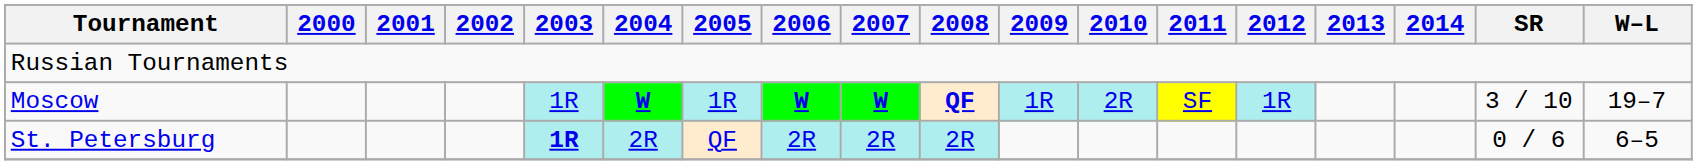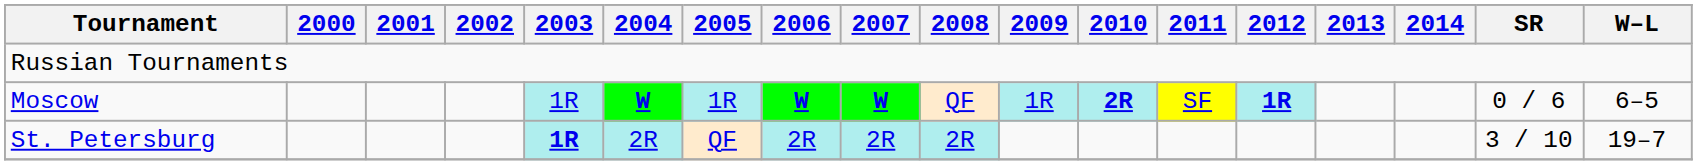(960, 101) bold -> (960, 101) normal
(1118, 101) normal -> (1118, 101) bold
(1277, 101) normal -> (1277, 101) bold
(1529, 101) 3 / 10 -> (1529, 101) 0 / 6
(1637, 101) 19–7 -> (1637, 101) 6–5
(1529, 140) 0 / 6 -> (1529, 140) 3 / 10
(1637, 140) 6–5 -> (1637, 140) 19–7
